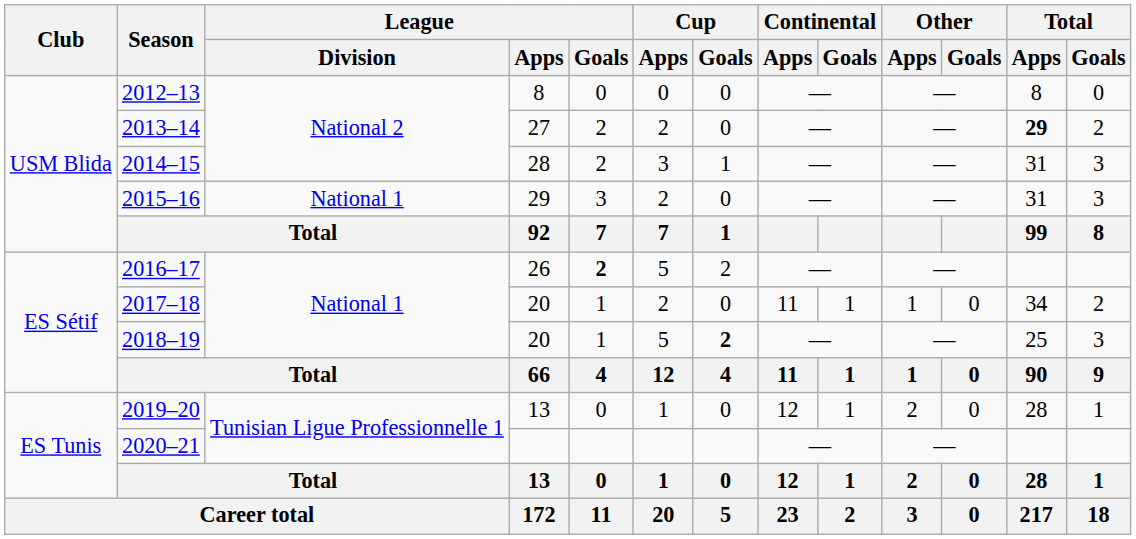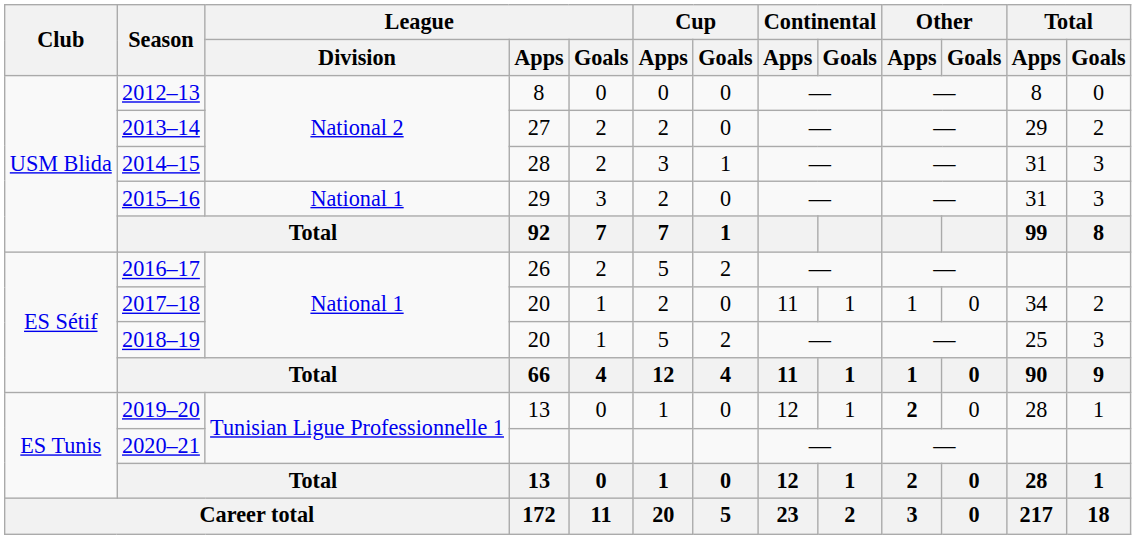(1036, 127) bold -> (1036, 127) normal
(601, 269) bold -> (601, 269) normal
(725, 339) bold -> (725, 339) normal
(912, 410) normal -> (912, 410) bold
